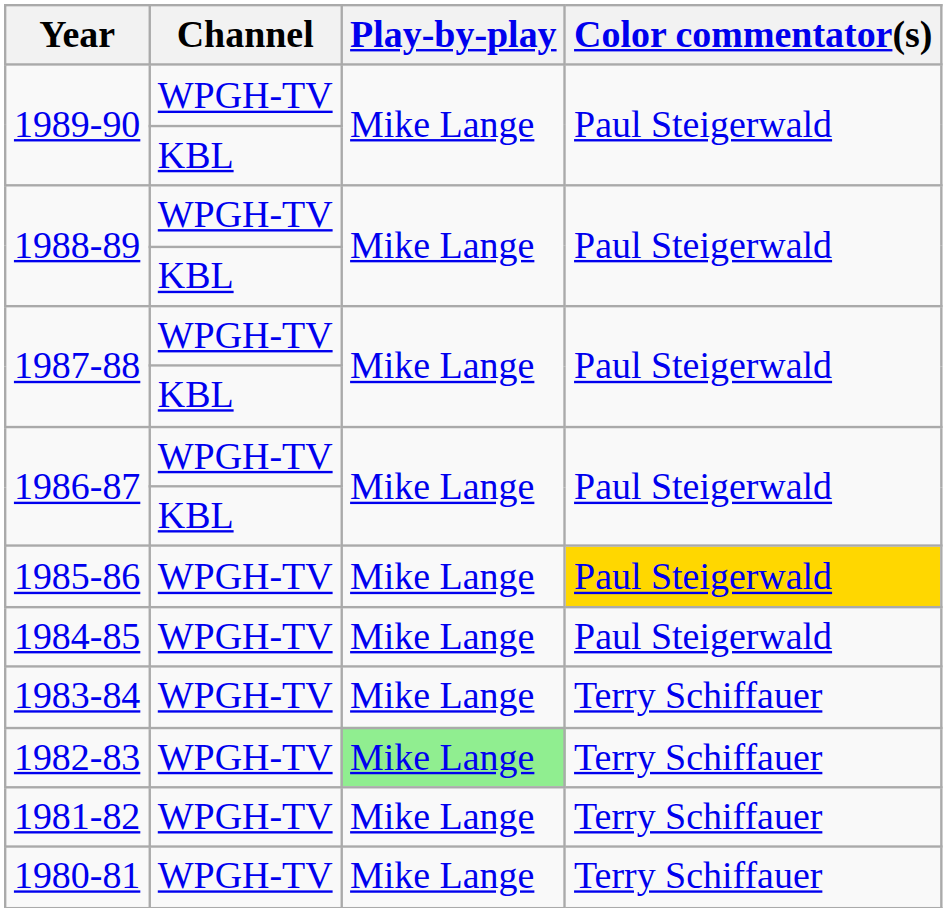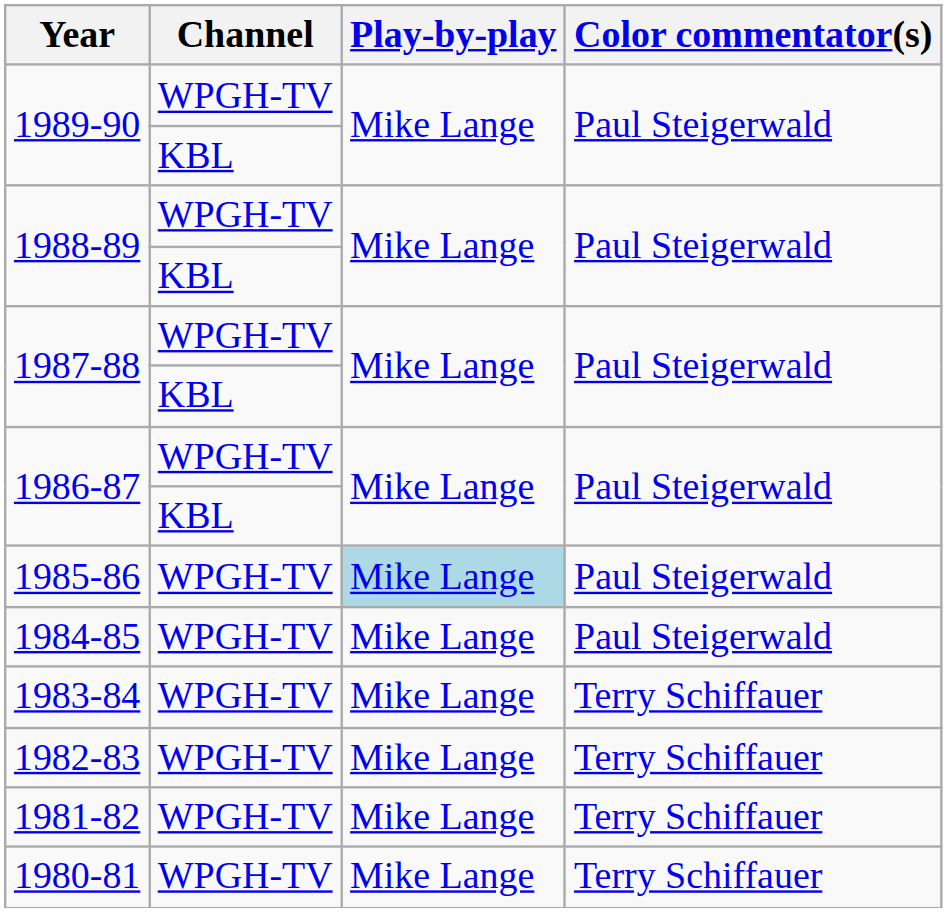(442, 575) no background -> (442, 575) lightblue background
(703, 575) gold background -> (703, 575) no background
(442, 756) lightgreen background -> (442, 756) no background
